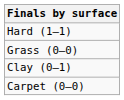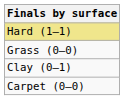(39, 31) no background -> (39, 31) khaki background
